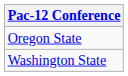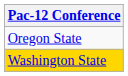(57, 60) no background -> (57, 60) gold background
